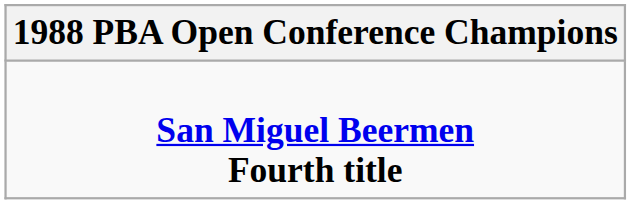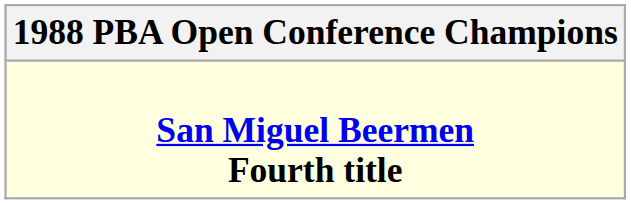(315, 148) no background -> (315, 148) lightyellow background
